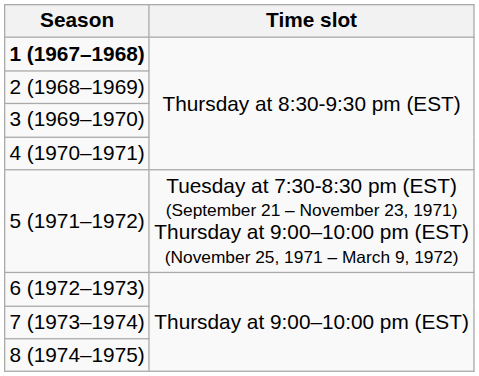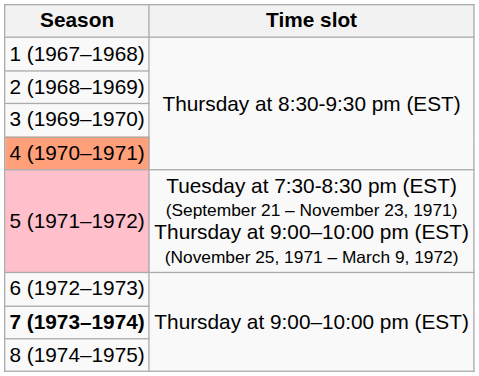(77, 53) bold -> (77, 53) normal
(77, 152) no background -> (77, 152) lightsalmon background
(77, 221) no background -> (77, 221) pink background
(77, 322) normal -> (77, 322) bold
